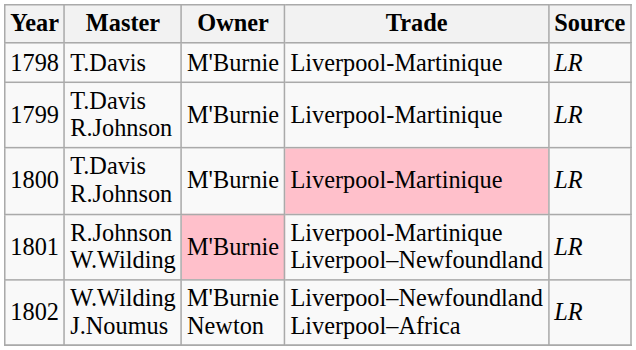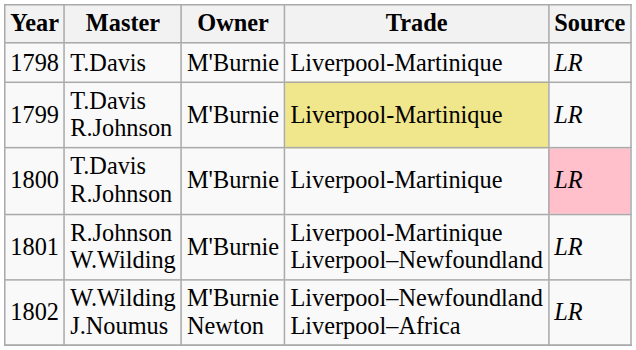(396, 114) no background -> (396, 114) khaki background
(396, 180) pink background -> (396, 180) no background
(568, 180) no background -> (568, 180) pink background
(233, 246) pink background -> (233, 246) no background
